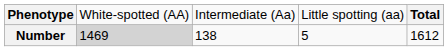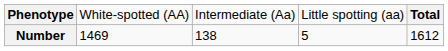(94, 35) lightgrey background -> (94, 35) no background
